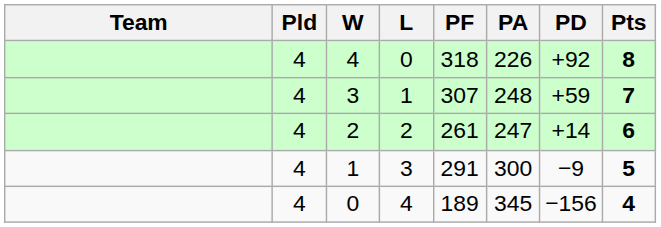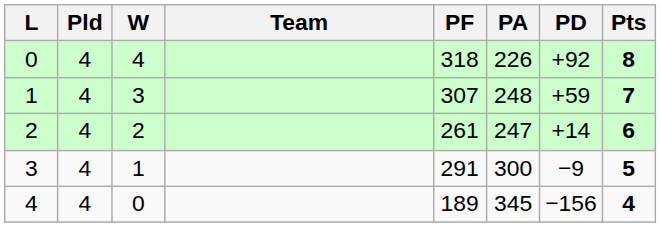columns swapped: (139, 22) <-> (406, 22)
